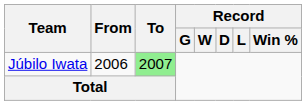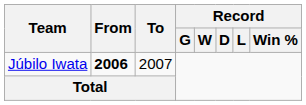(111, 64) normal -> (111, 64) bold
(156, 64) lightgreen background -> (156, 64) no background
